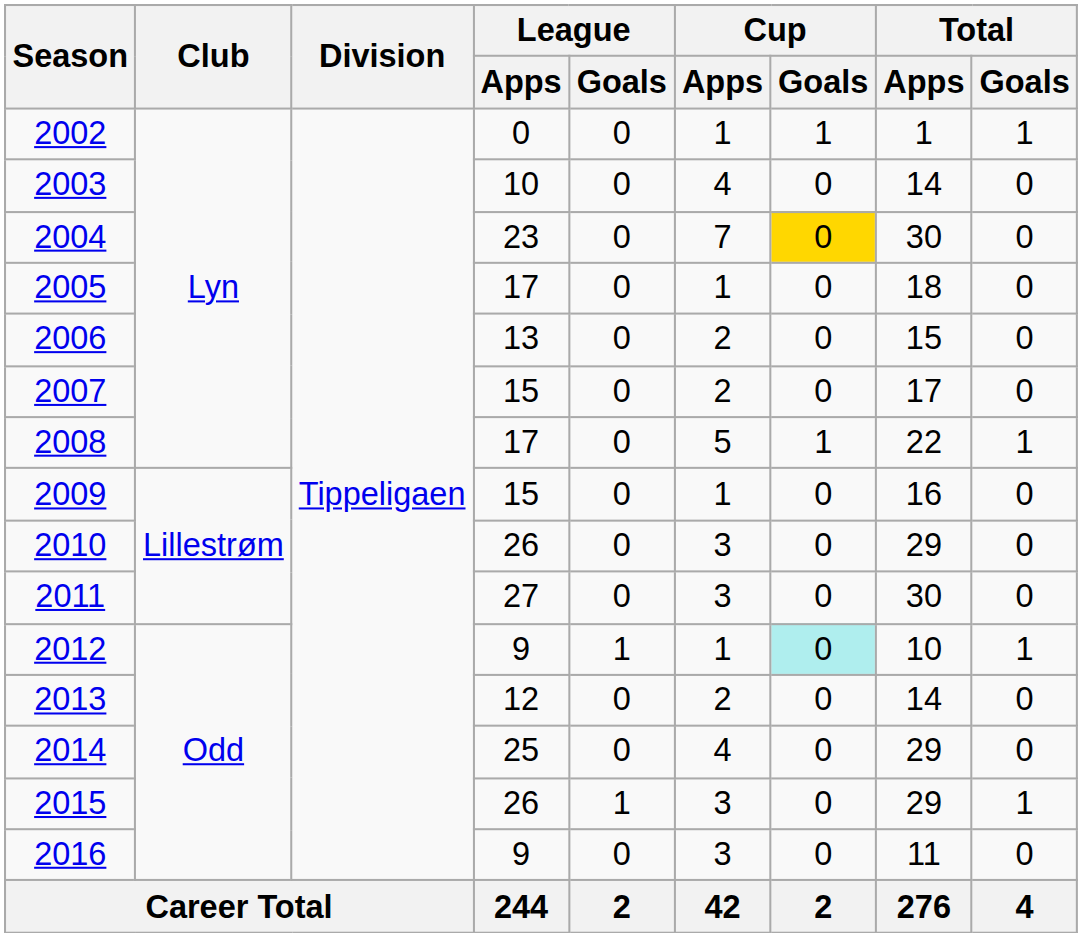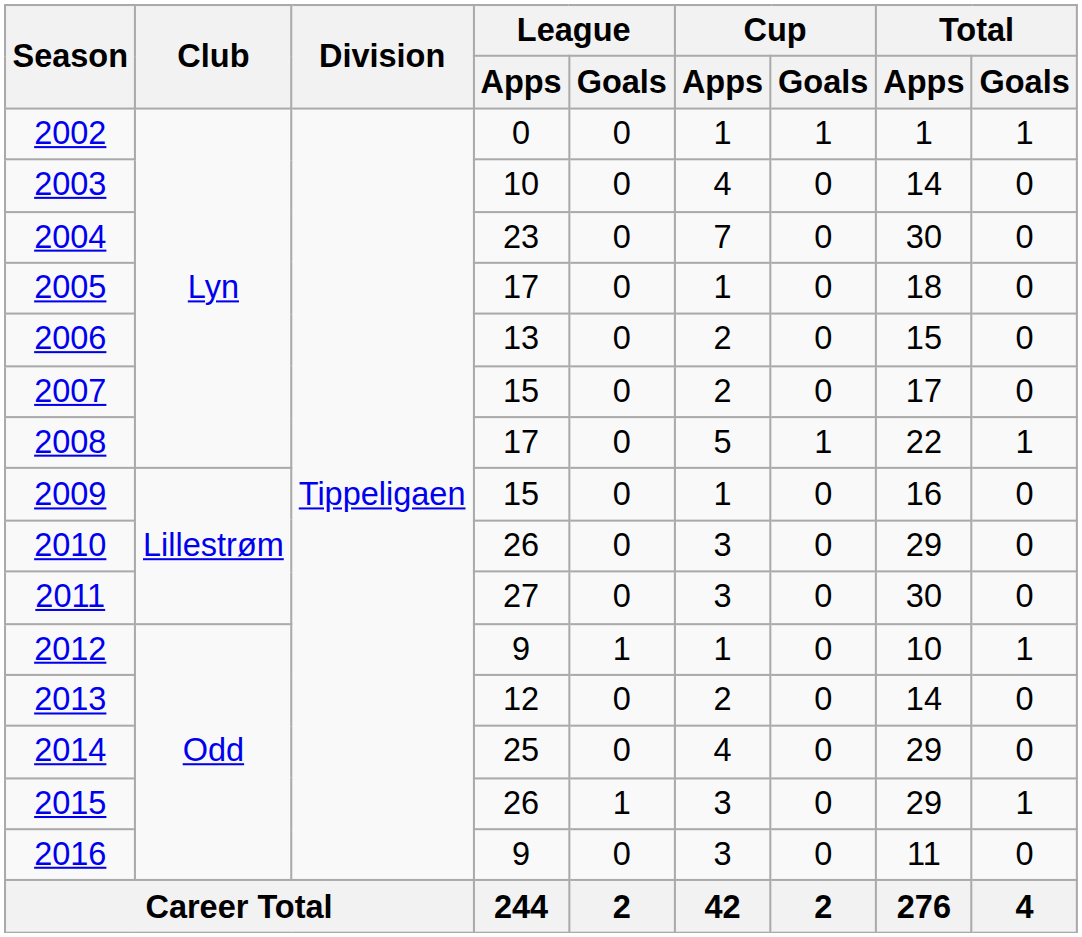(823, 236) gold background -> (823, 236) no background
(823, 648) paleturquoise background -> (823, 648) no background
